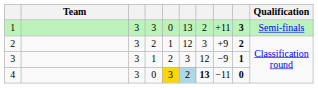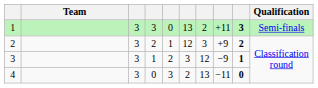(171, 75) gold background -> (171, 75) no background
(188, 75) lightblue background -> (188, 75) no background
(205, 75) bold -> (205, 75) normal
